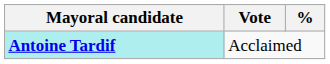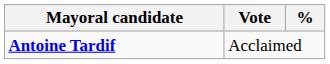(62, 44) paleturquoise background -> (62, 44) no background
